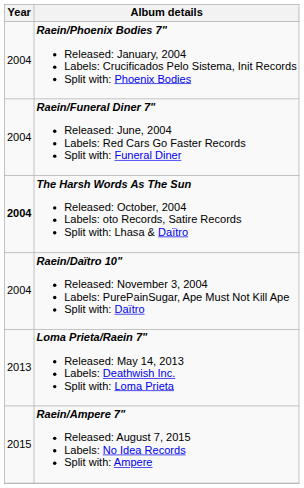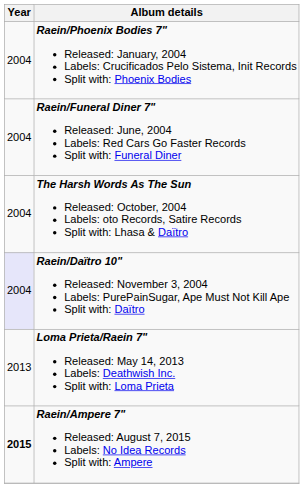(19, 214) bold -> (19, 214) normal
(19, 290) no background -> (19, 290) lavender background
(19, 444) normal -> (19, 444) bold
